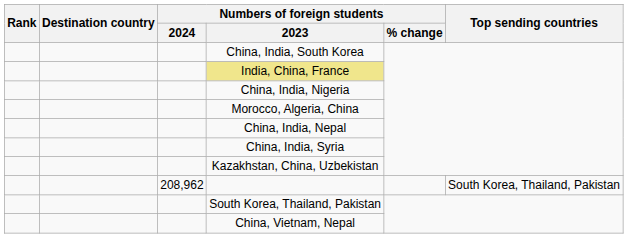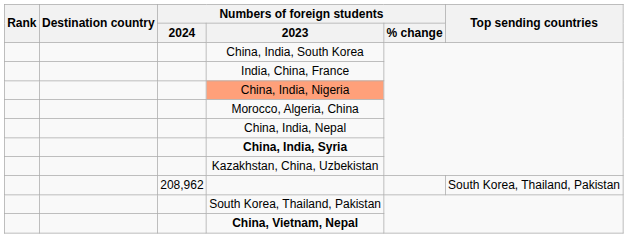(295, 71) khaki background -> (295, 71) no background
(295, 90) no background -> (295, 90) lightsalmon background
(295, 147) normal -> (295, 147) bold
(295, 223) normal -> (295, 223) bold
